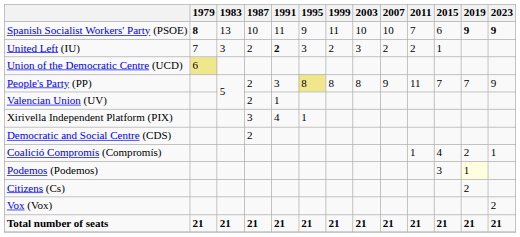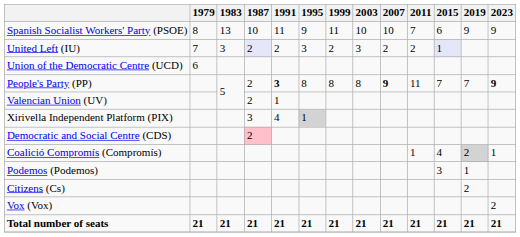(195, 30) bold -> (195, 30) normal
(466, 30) bold -> (466, 30) normal
(494, 30) bold -> (494, 30) normal
(250, 48) no background -> (250, 48) lavender background
(277, 48) bold -> (277, 48) normal
(439, 48) no background -> (439, 48) lavender background
(195, 65) khaki background -> (195, 65) no background
(277, 83) normal -> (277, 83) bold
(304, 83) khaki background -> (304, 83) no background
(386, 83) normal -> (386, 83) bold
(494, 83) normal -> (494, 83) bold
(304, 118) no background -> (304, 118) lightgrey background
(250, 135) no background -> (250, 135) pink background
(466, 153) no background -> (466, 153) lightgrey background
(466, 170) lightyellow background -> (466, 170) no background
